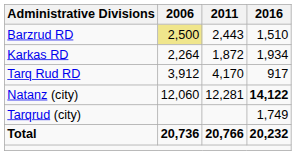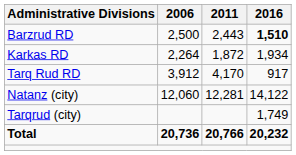(183, 34) khaki background -> (183, 34) no background
(272, 34) normal -> (272, 34) bold
(269, 94) bold -> (269, 94) normal
